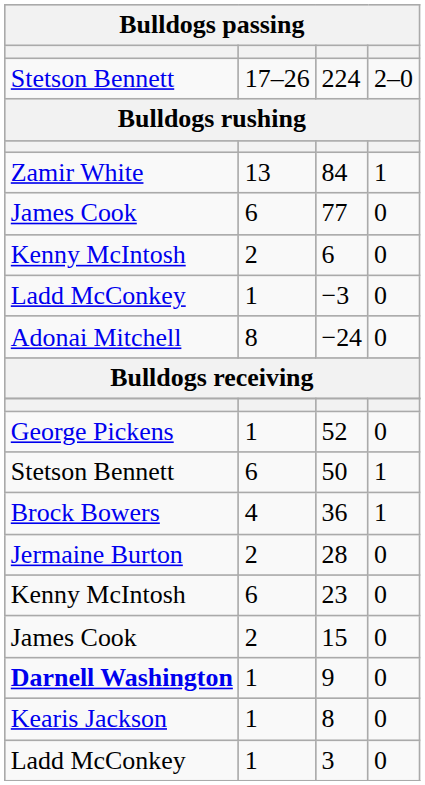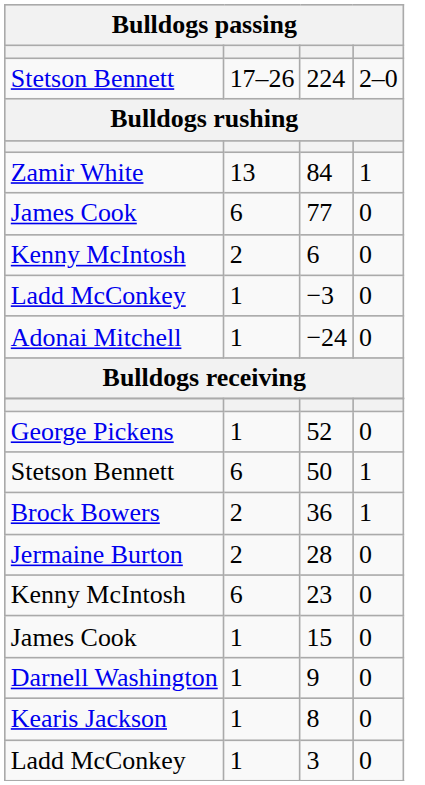(251, 336) 8 -> (236, 336) 1
(251, 513) 4 -> (236, 513) 2
(251, 636) 2 -> (236, 636) 1
(122, 677) bold -> (114, 677) normal
